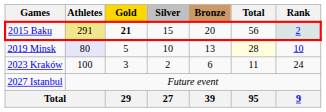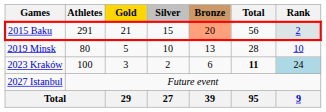(85, 31) khaki background -> (85, 31) no background
(126, 31) bold -> (126, 31) normal
(210, 31) no background -> (210, 31) lightsalmon background
(85, 49) lavender background -> (85, 49) no background
(253, 49) lightyellow background -> (253, 49) no background
(253, 65) normal -> (253, 65) bold
(298, 65) no background -> (298, 65) lightblue background
